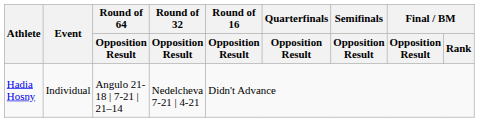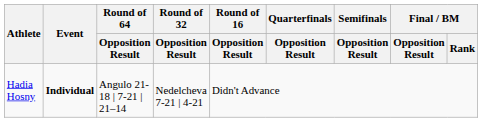(68, 90) normal -> (70, 90) bold
